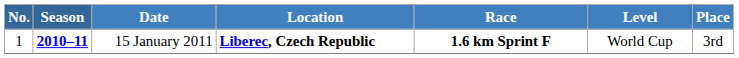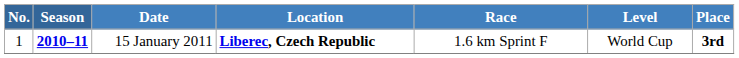(501, 41) bold -> (501, 41) normal
(713, 41) normal -> (713, 41) bold
